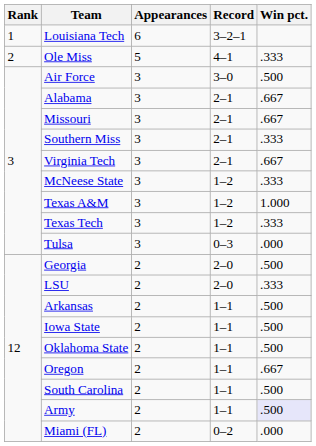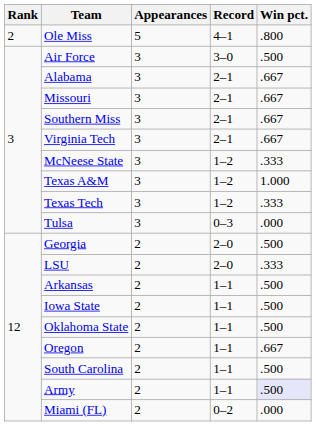- row: (84, 35)
(272, 56) .333 -> (272, 35) .800
(272, 139) .333 -> (272, 118) .667
